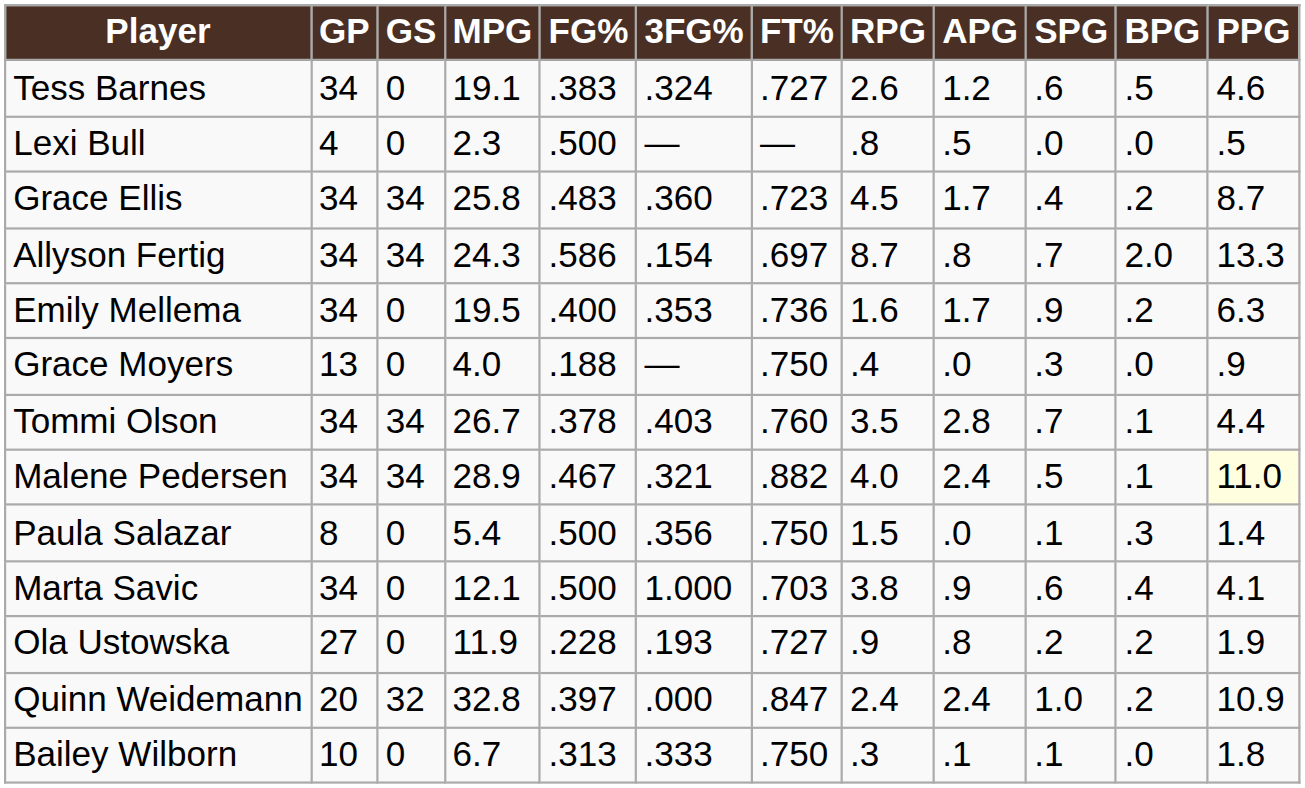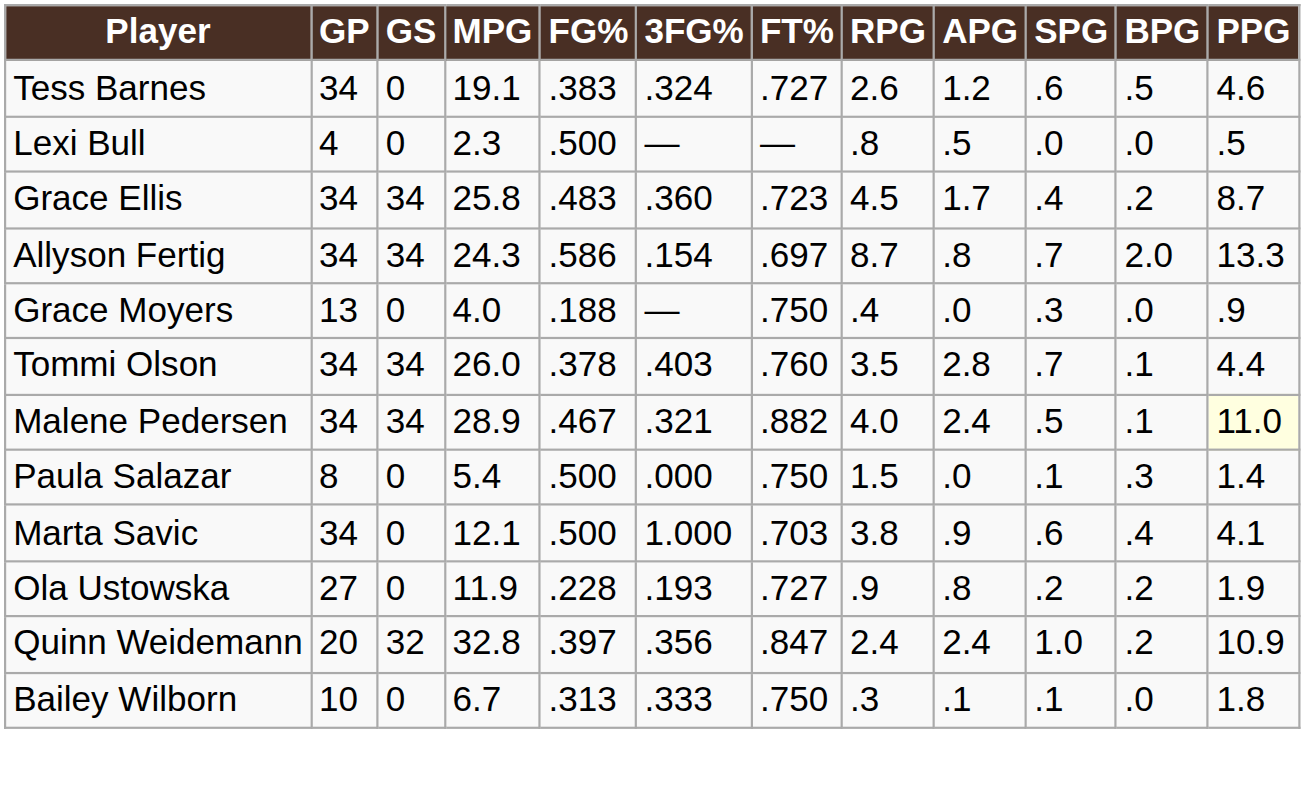- row: (127, 310)
(487, 421) 26.7 -> (487, 365) 26.0
(679, 532) .356 -> (679, 476) .000
(679, 699) .000 -> (679, 643) .356
